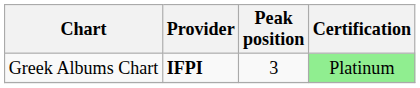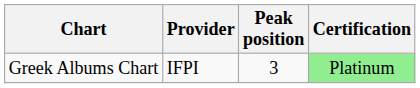(185, 67) bold -> (183, 67) normal
